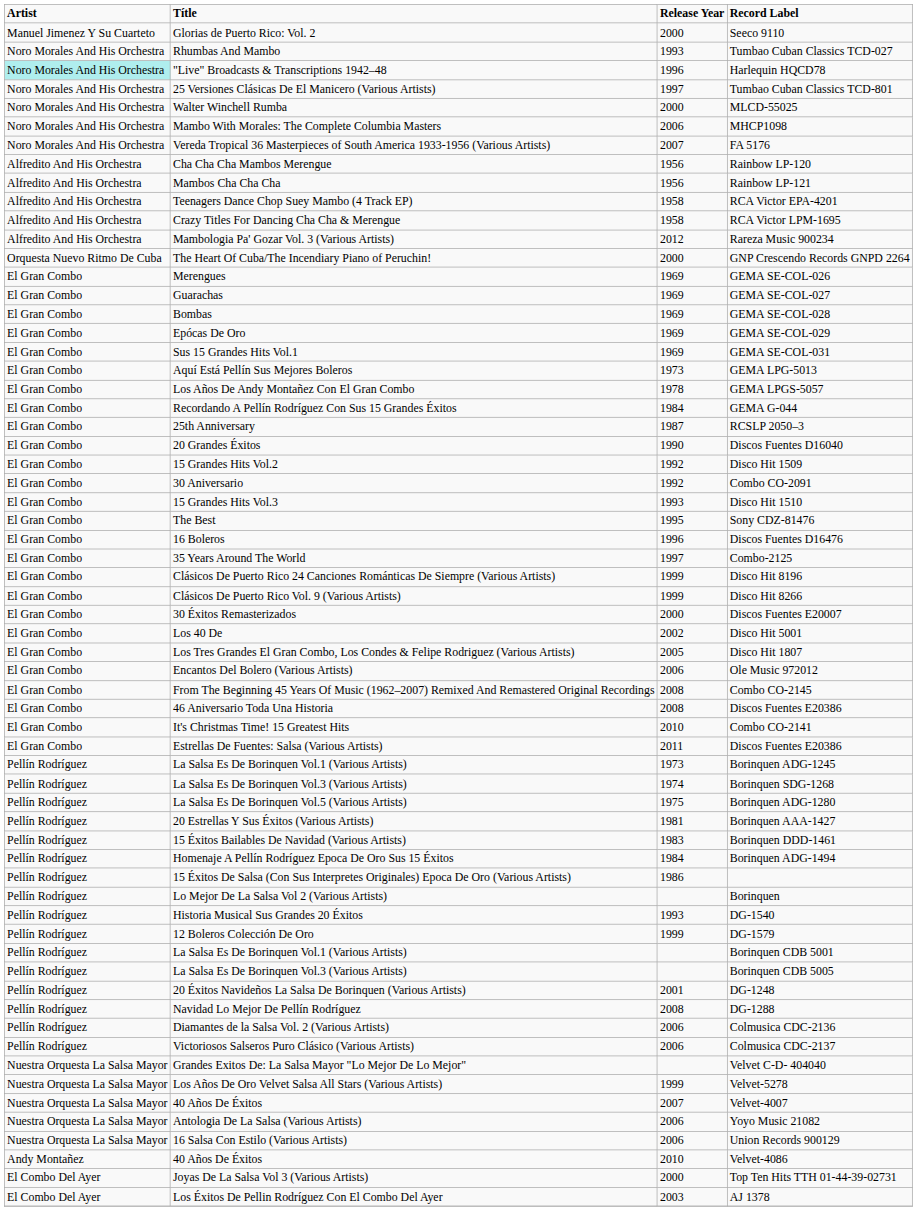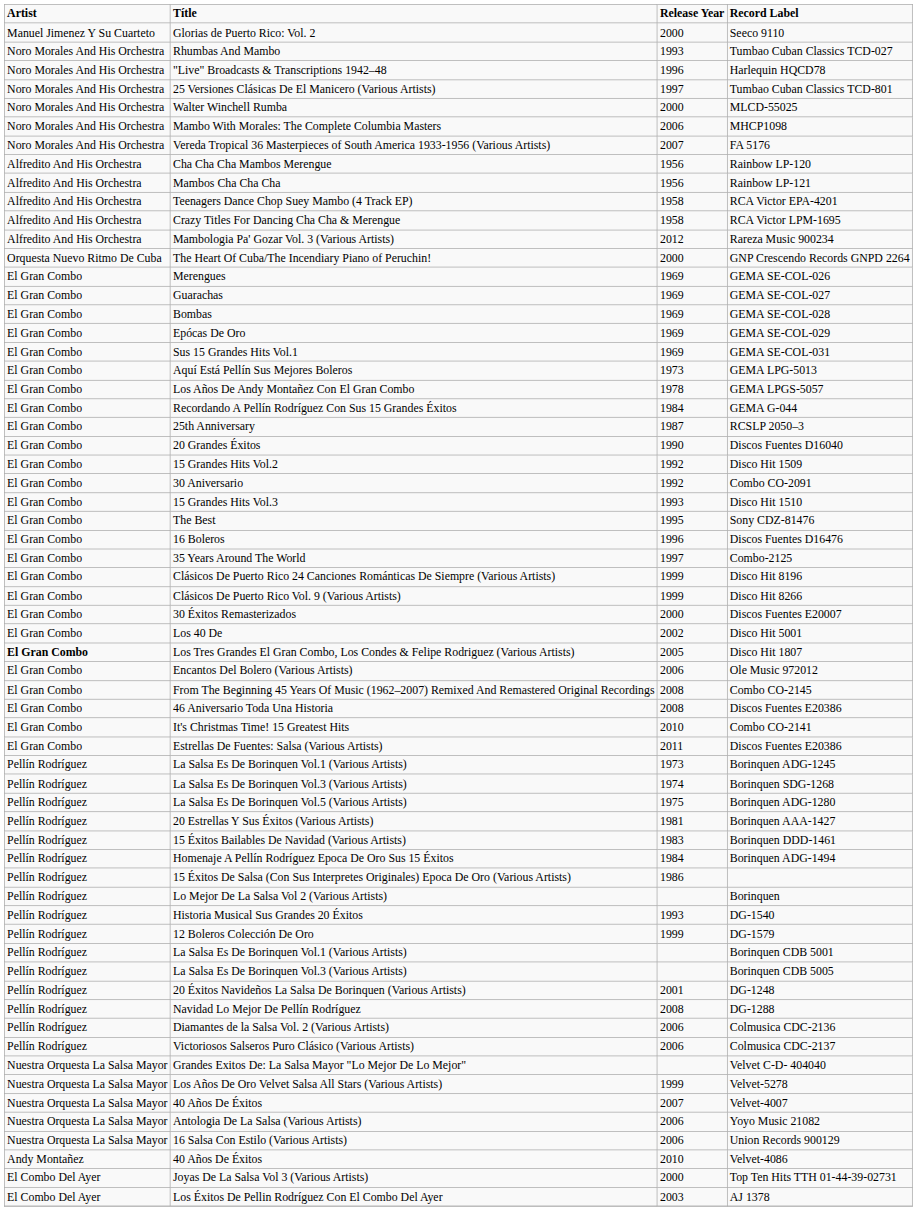(86, 70) paleturquoise background -> (86, 70) no background
(45, 652) normal -> (48, 652) bold
